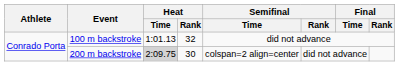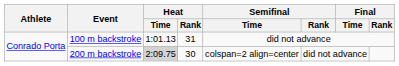(190, 40) 32 -> (190, 40) 31
